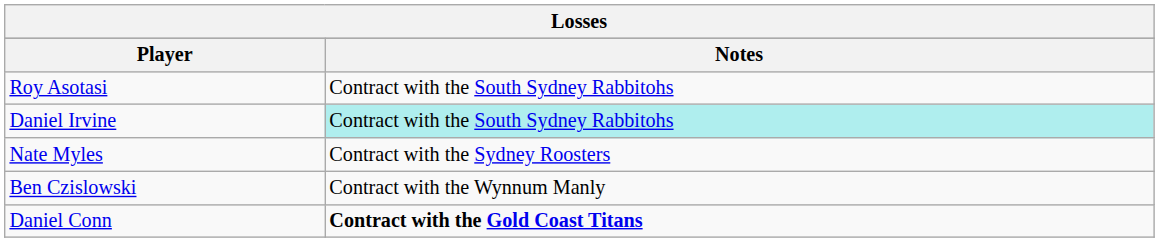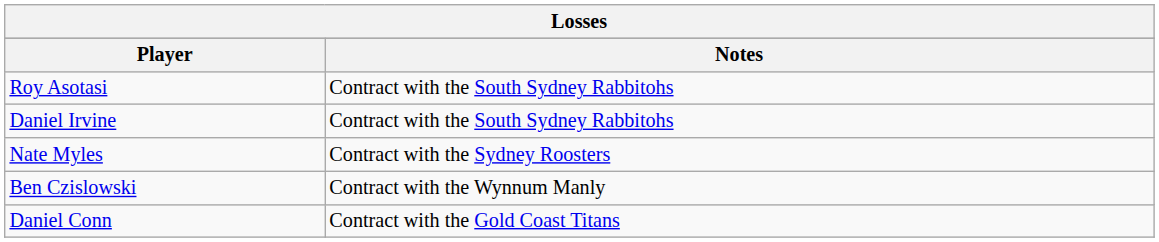(501, 121) paleturquoise background -> (501, 121) no background
(486, 221) bold -> (475, 221) normal
